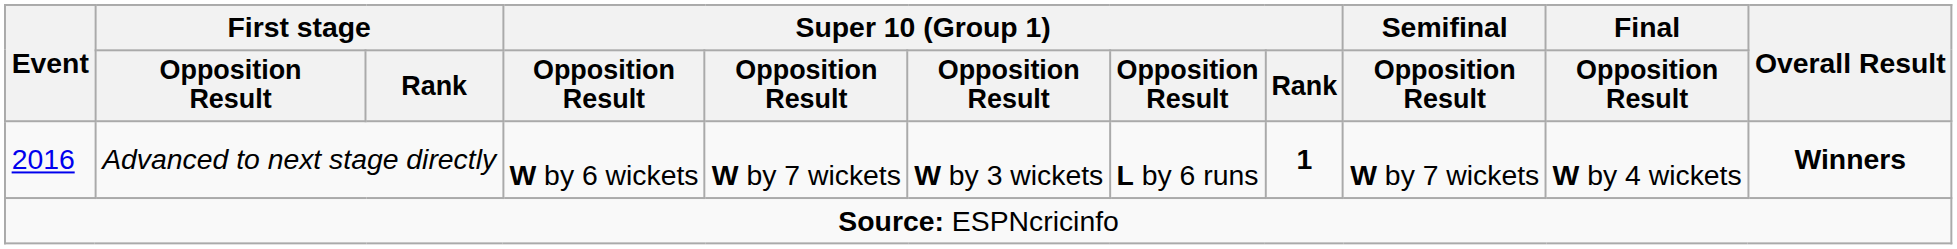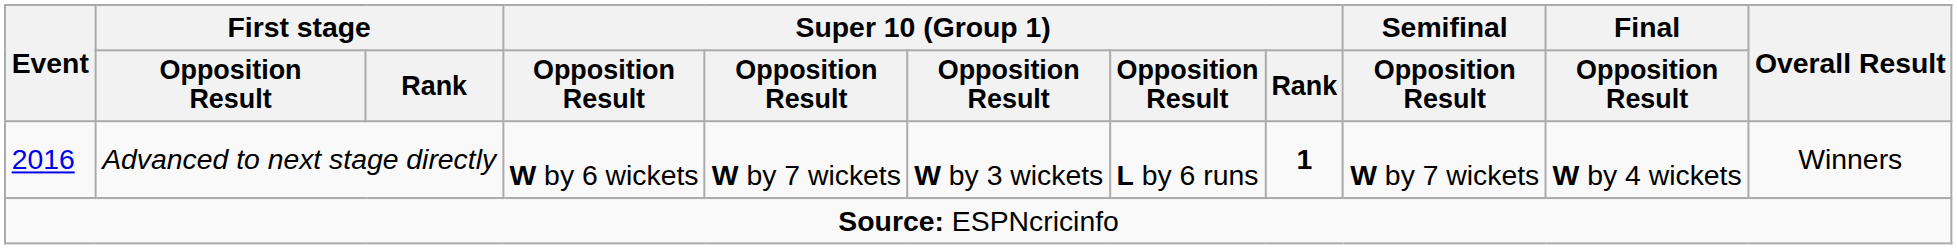(1850, 160) bold -> (1850, 160) normal
